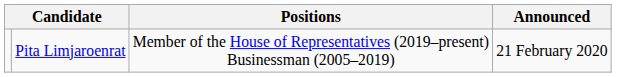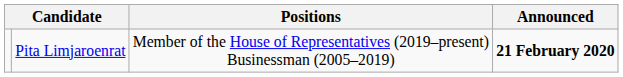(552, 50) normal -> (555, 50) bold
